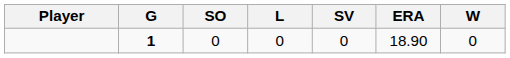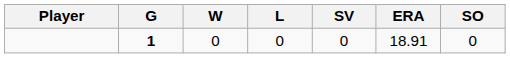columns swapped: (473, 16) <-> (215, 16)
(408, 40) 18.90 -> (408, 40) 18.91
